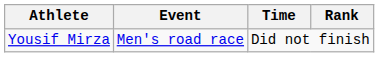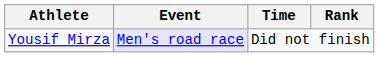(180, 40) no background -> (180, 40) lavender background
